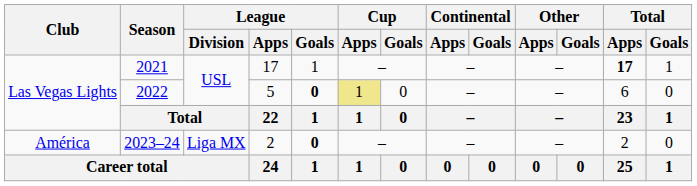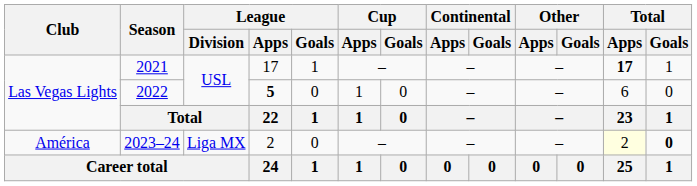(270, 92) normal -> (270, 92) bold
(315, 92) bold -> (315, 92) normal
(359, 92) khaki background -> (359, 92) no background
(315, 142) bold -> (315, 142) normal
(625, 142) no background -> (625, 142) lightyellow background
(669, 142) normal -> (669, 142) bold
